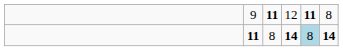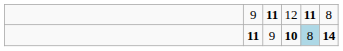(272, 35) 8 -> (272, 35) 9
(291, 35) 14 -> (291, 35) 10
